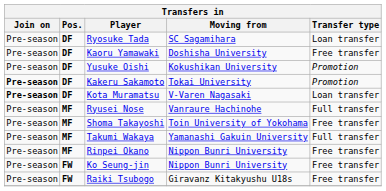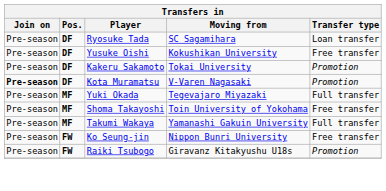- row: (123, 53)
(335, 67) Promotion -> (346, 53) Free transfer
(32, 81) bold -> (32, 67) normal
(346, 95) Loan transfer -> (335, 81) Promotion
- row: (115, 109)
+ row: (113, 95)
- row: (118, 151)
(346, 179) Free transfer -> (335, 151) Promotion
